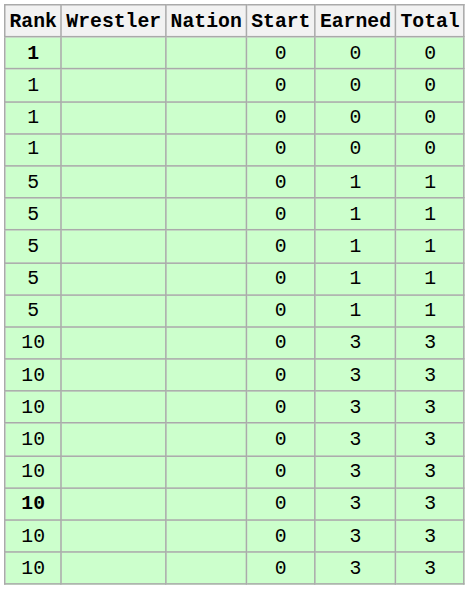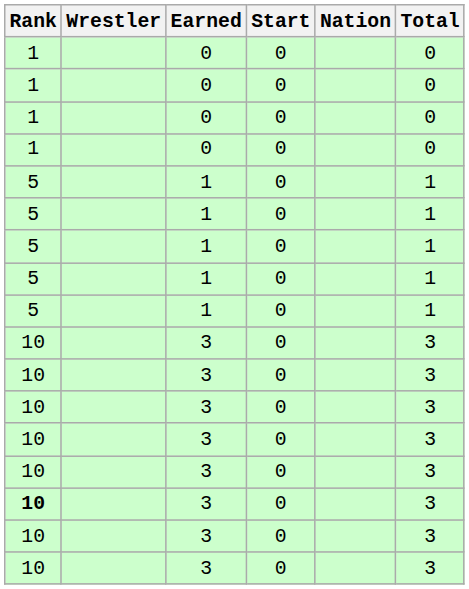columns swapped: (206, 21) <-> (355, 21)
(33, 53) bold -> (33, 53) normal
